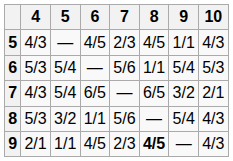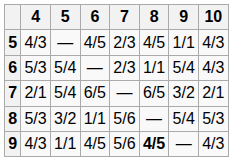(124, 67) 5/6 -> (124, 67) 2/3
(213, 67) 5/3 -> (213, 67) 4/3
(36, 93) 4/3 -> (36, 93) 2/1
(213, 118) 4/3 -> (213, 118) 5/3
(36, 144) 2/1 -> (36, 144) 4/3
(124, 144) 2/3 -> (124, 144) 5/6
